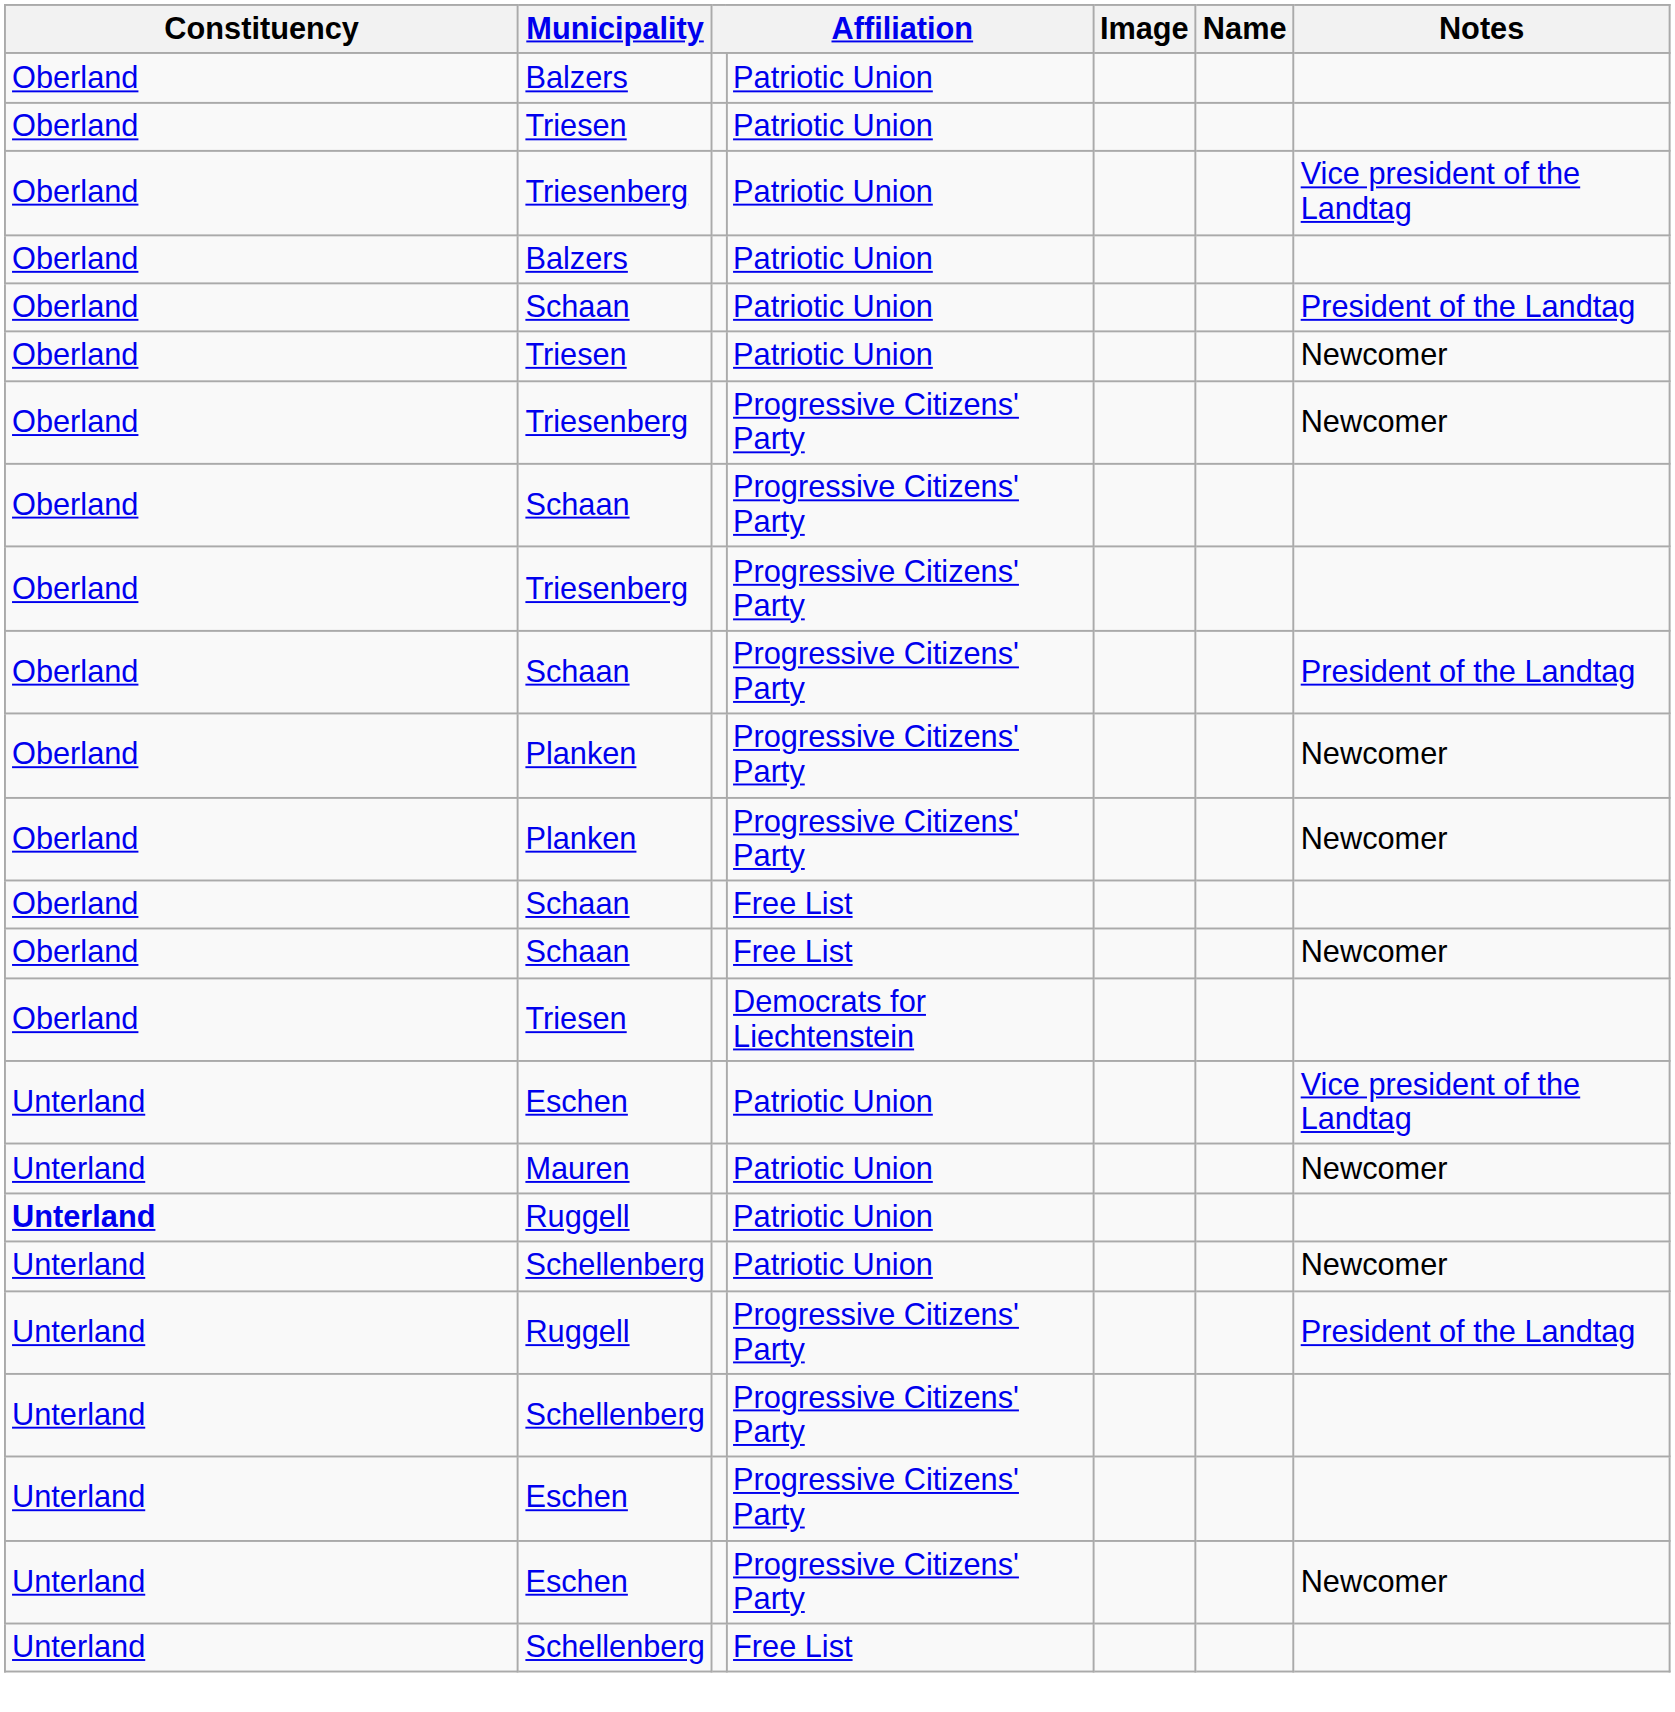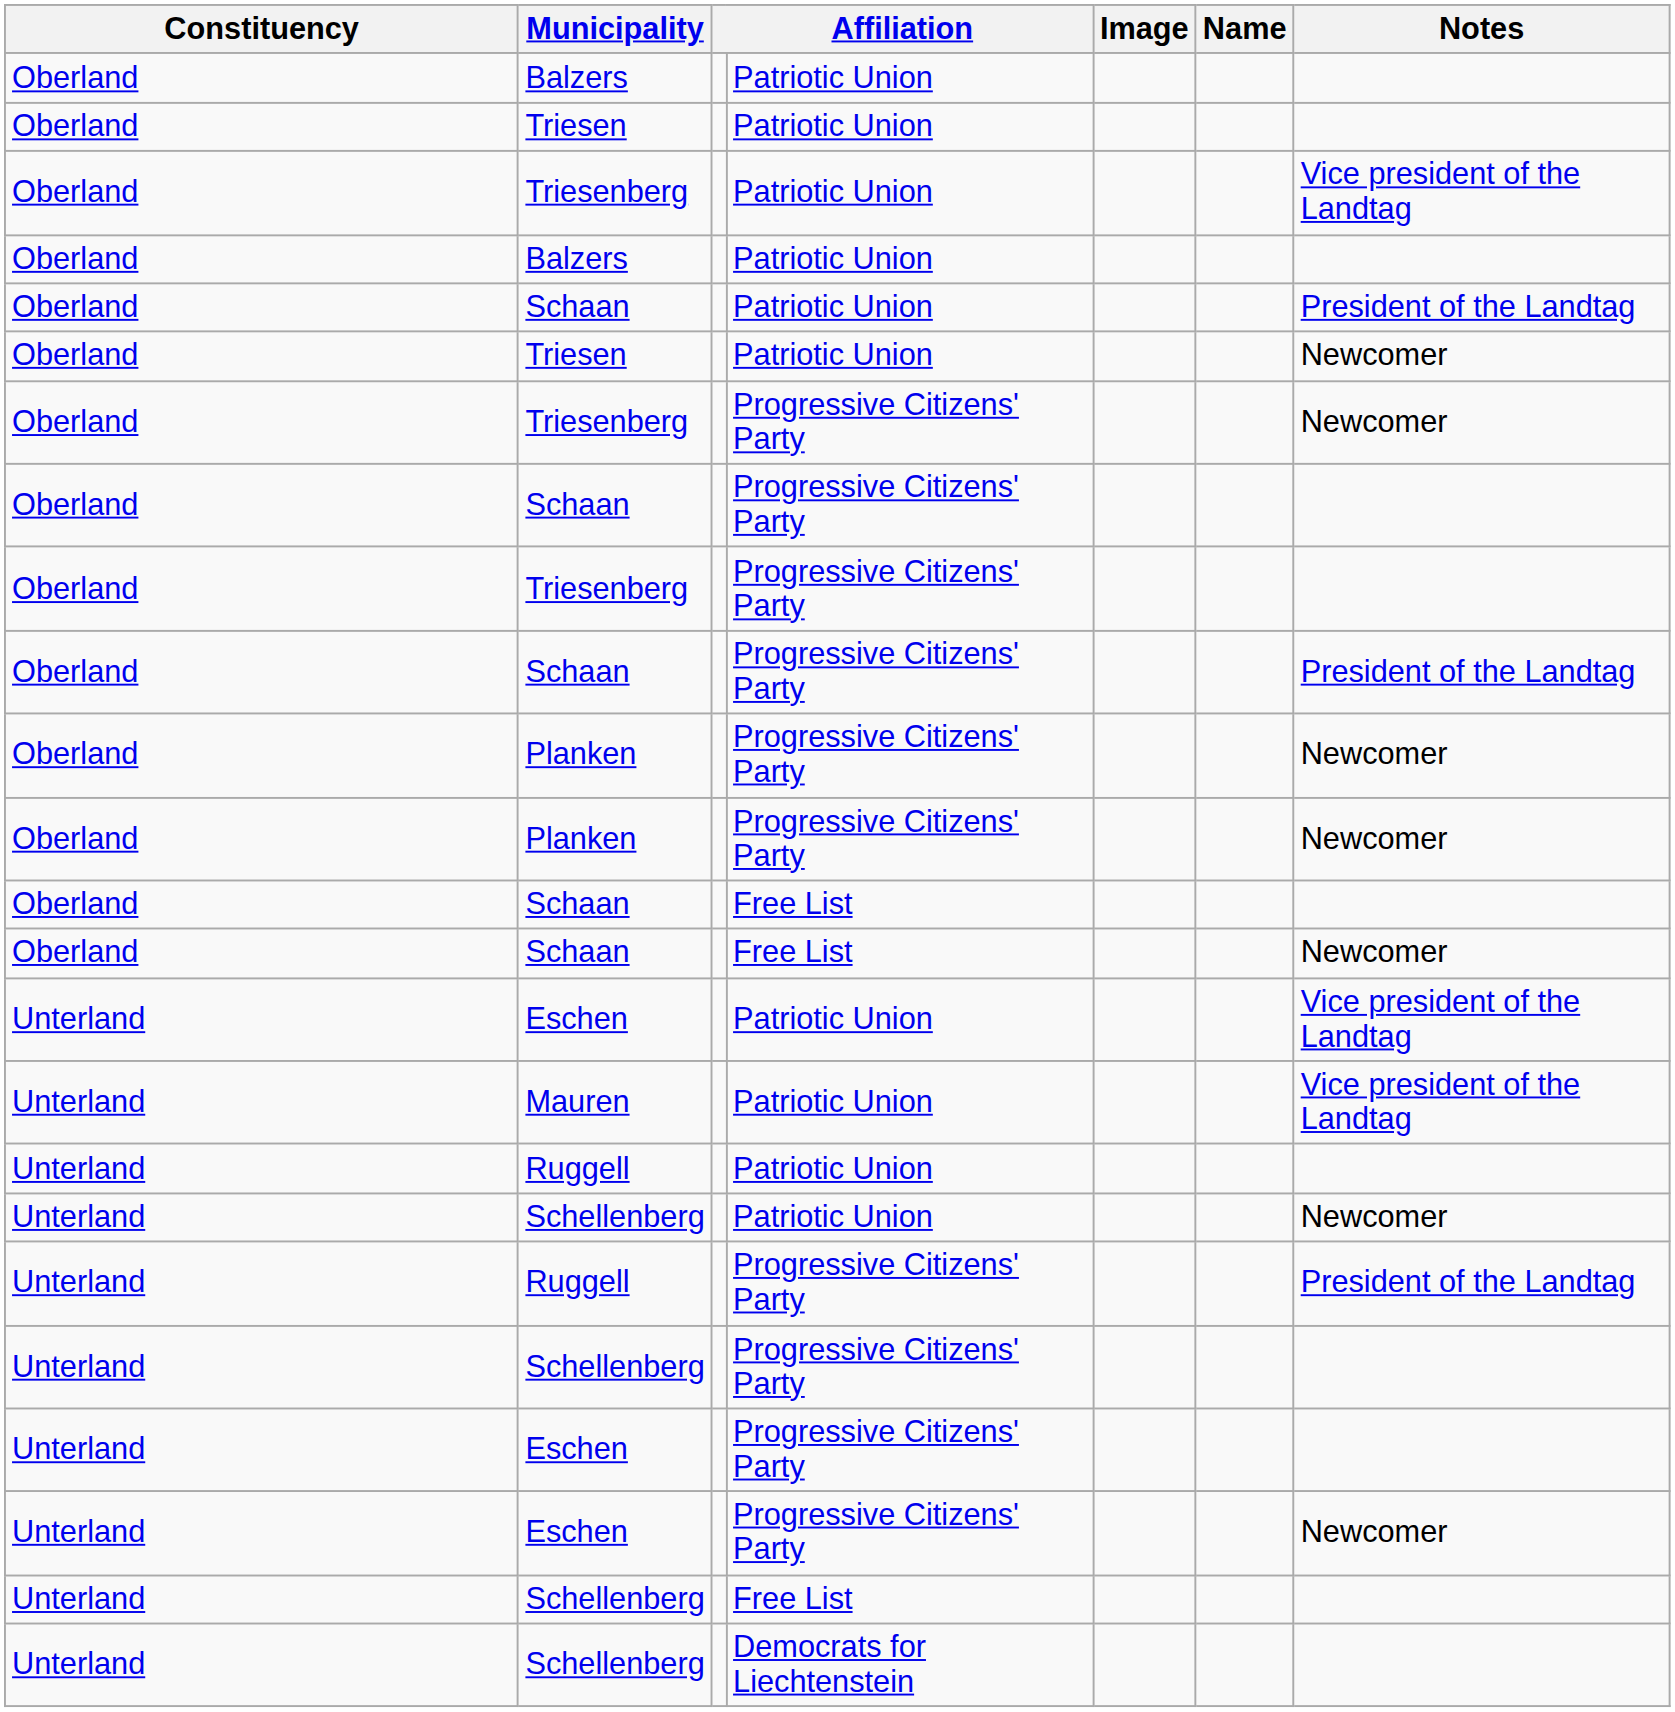- row: (576, 1018)
(1374, 1168) Newcomer -> (1440, 1102) Vice president of the Landtag
(84, 1216) bold -> (79, 1168) normal
+ row: (615, 1664)
